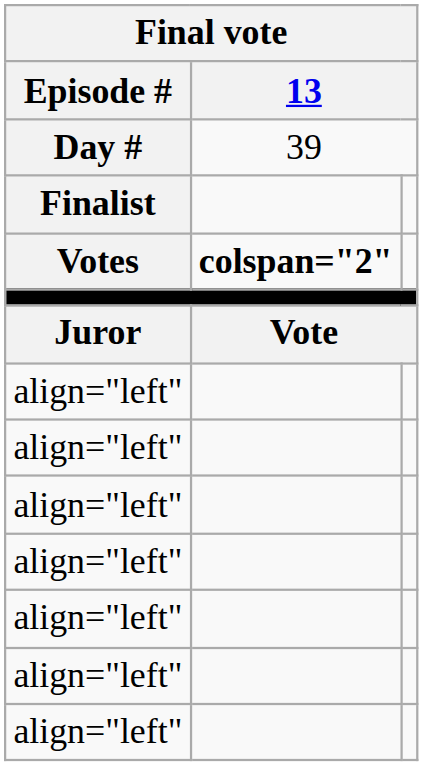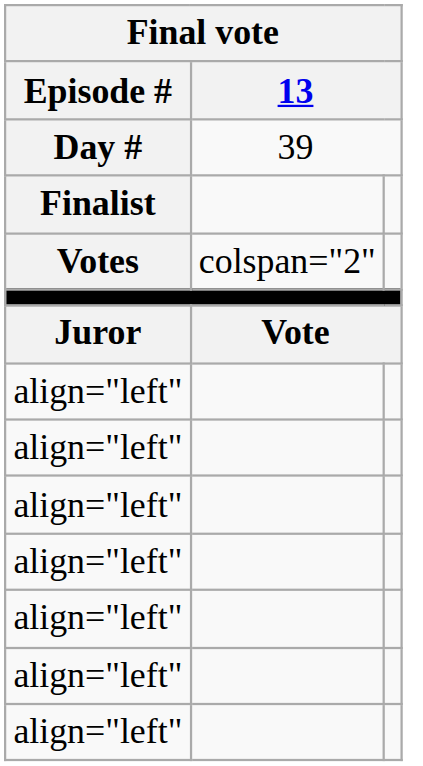(296, 260) bold -> (287, 260) normal
